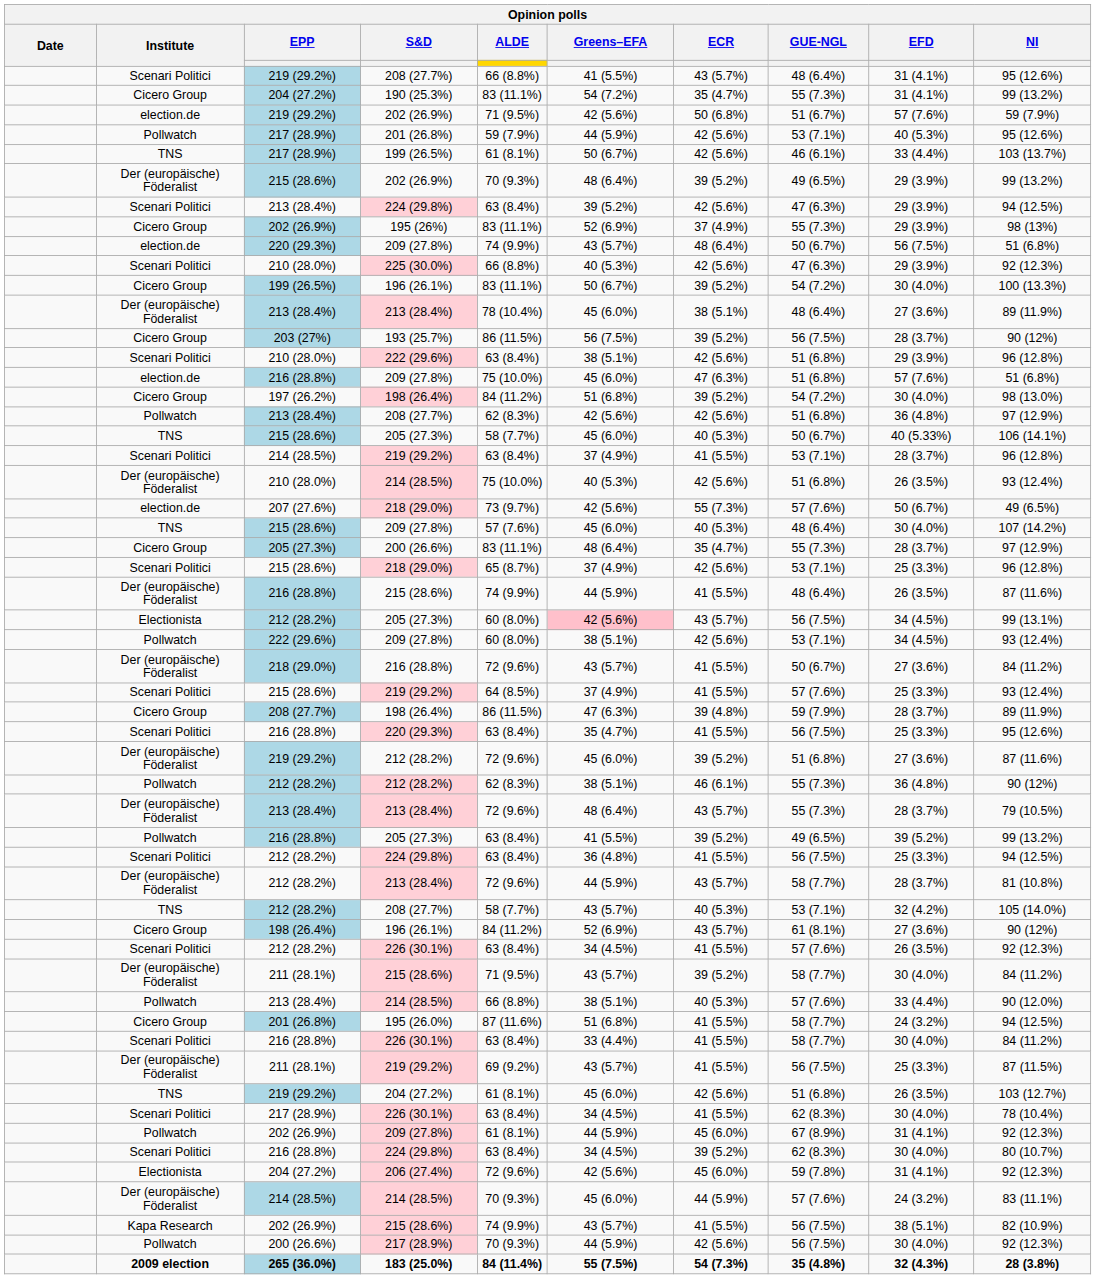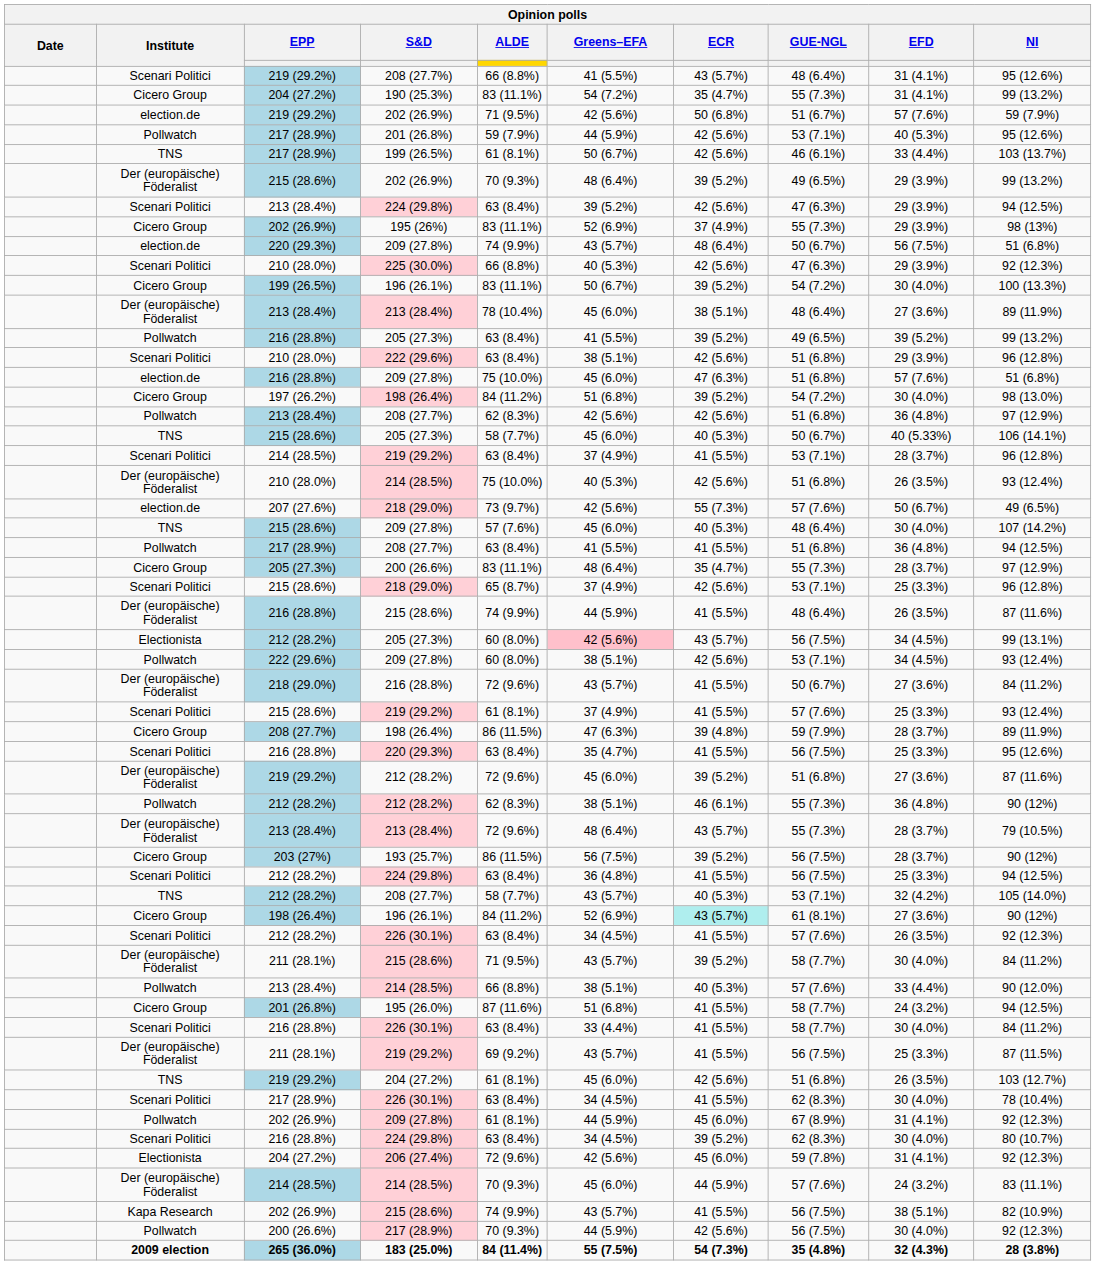rows swapped: (302, 838) <-> (302, 338)
+ row: (302, 548)
(512, 693) 64 (8.5%) -> (512, 712) 61 (8.1%)
- row: (302, 884)
(721, 930) no background -> (721, 916) paleturquoise background
